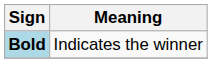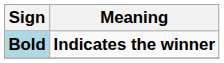(128, 44) normal -> (134, 44) bold
